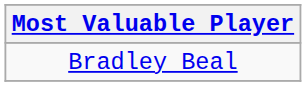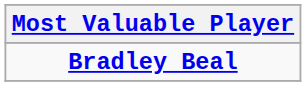(153, 62) normal -> (153, 62) bold
